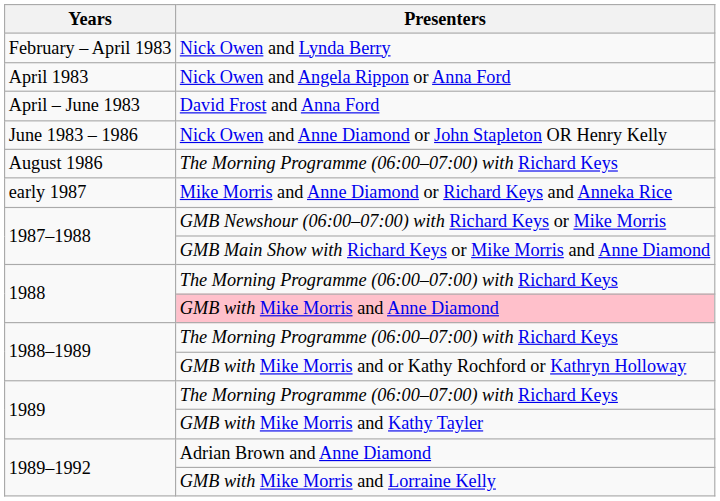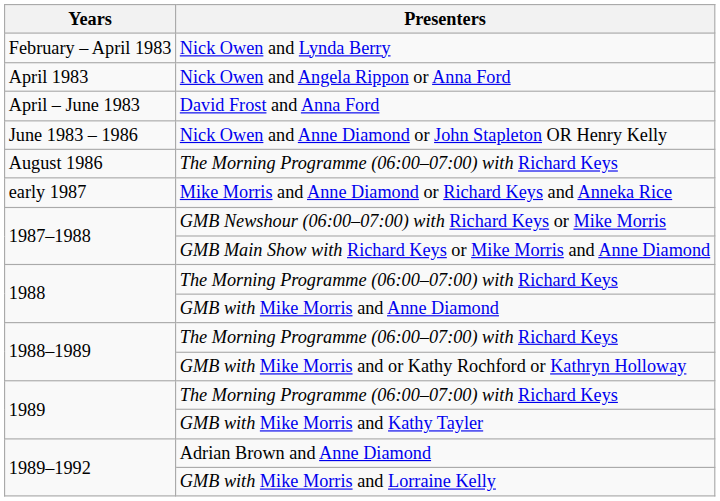(339, 308) pink background -> (339, 308) no background
